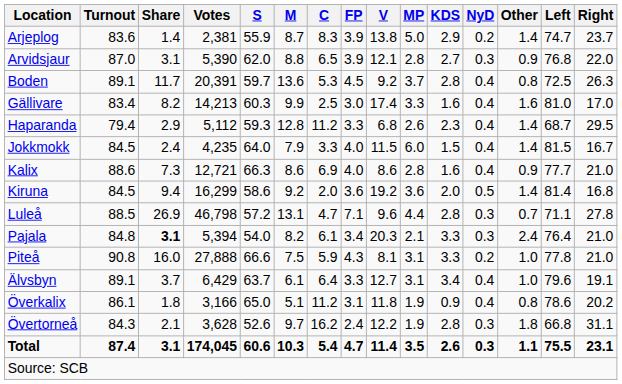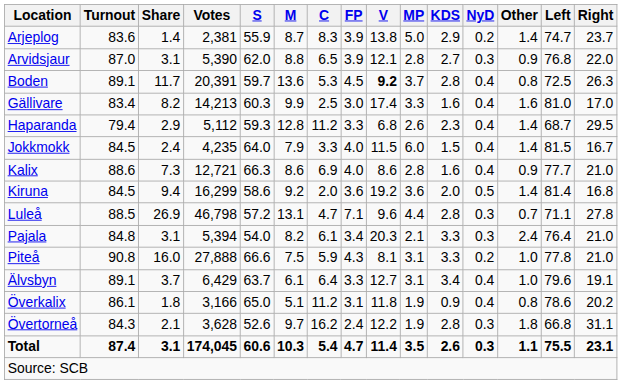(387, 81) normal -> (387, 81) bold
(171, 236) bold -> (171, 236) normal
